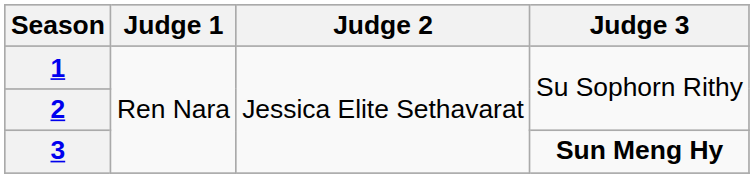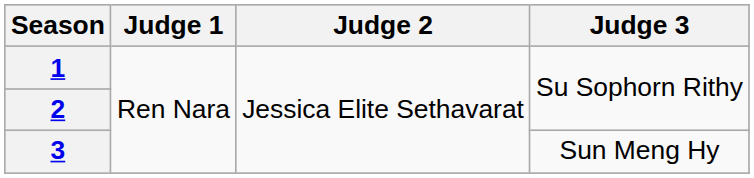(640, 151) bold -> (640, 151) normal
